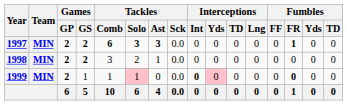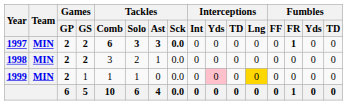(178, 44) normal -> (178, 44) bold
(137, 76) pink background -> (137, 76) no background
(197, 76) bold -> (197, 76) normal
(257, 76) no background -> (257, 76) gold background
(294, 76) bold -> (294, 76) normal
